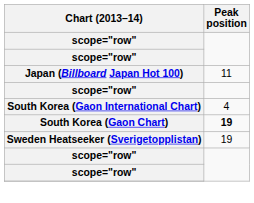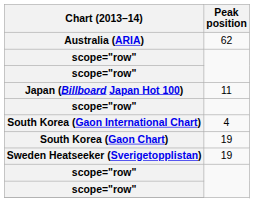+ row: (104, 40)
(227, 123) bold -> (227, 139) normal
